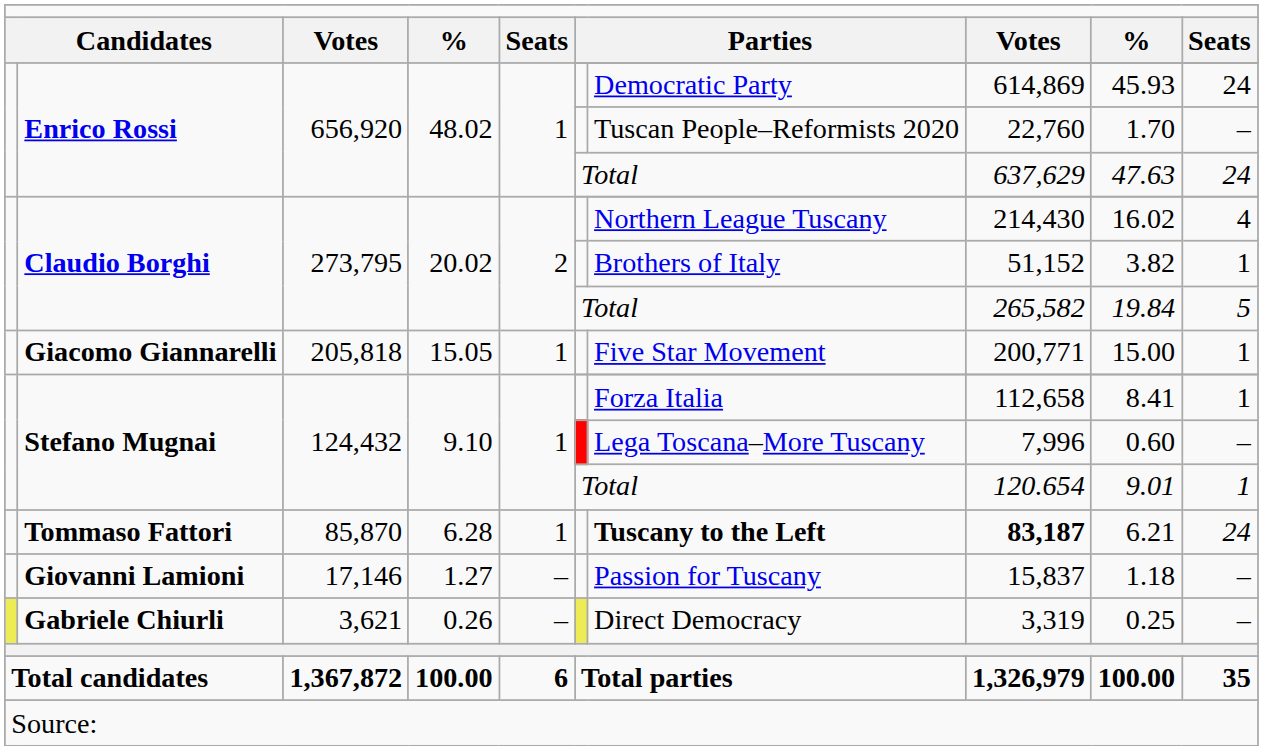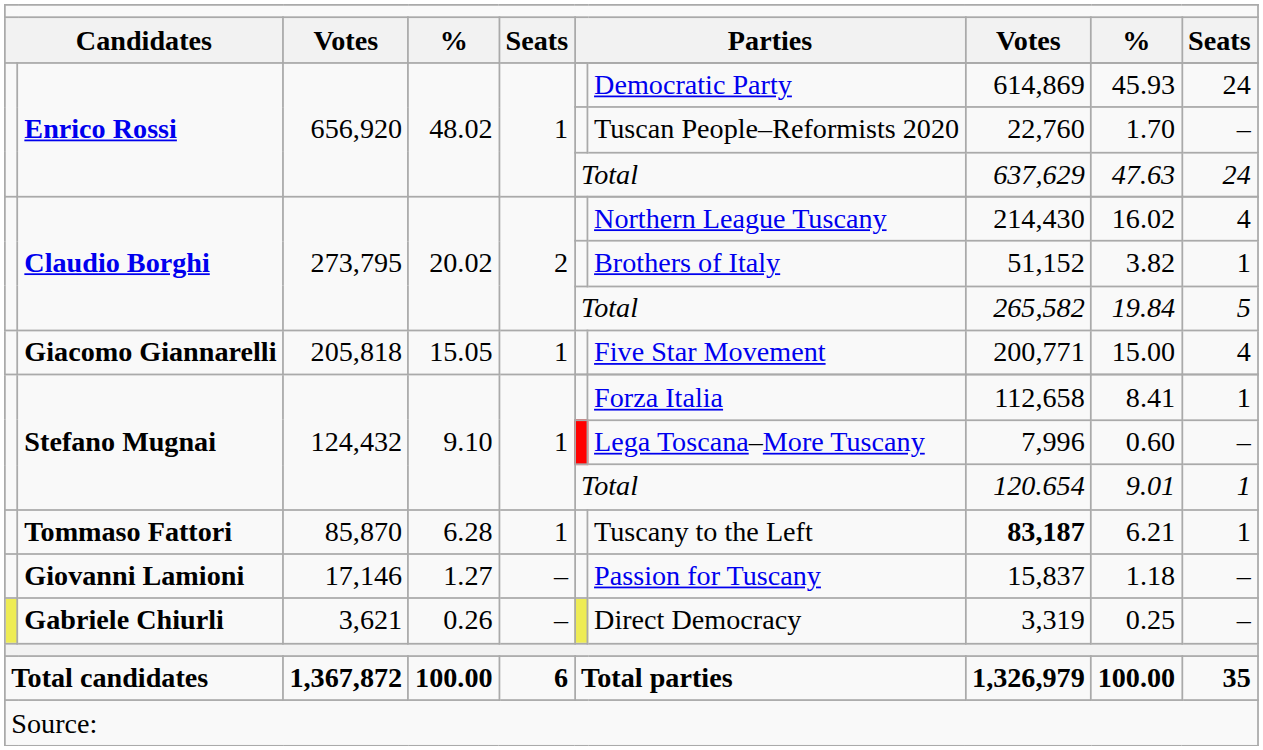(1244, 352) 1 -> (1244, 352) 4
(710, 531) bold -> (703, 531) normal
(1237, 531) 24 -> (1244, 531) 1
